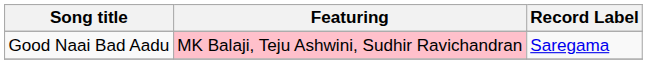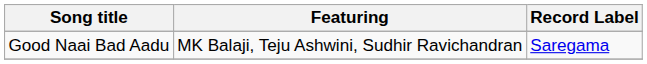(350, 45) pink background -> (350, 45) no background
